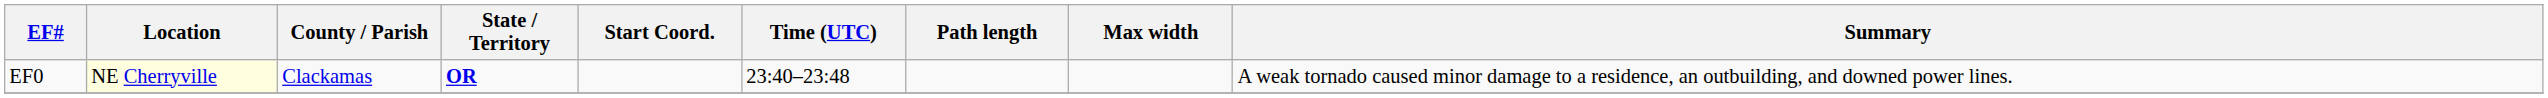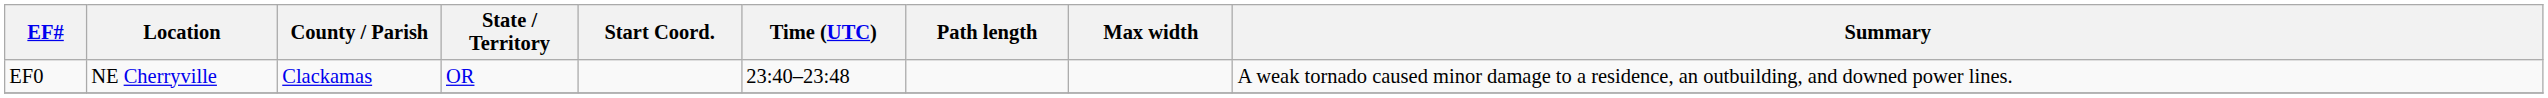(154, 76) lightyellow background -> (154, 76) no background
(461, 76) bold -> (460, 76) normal
